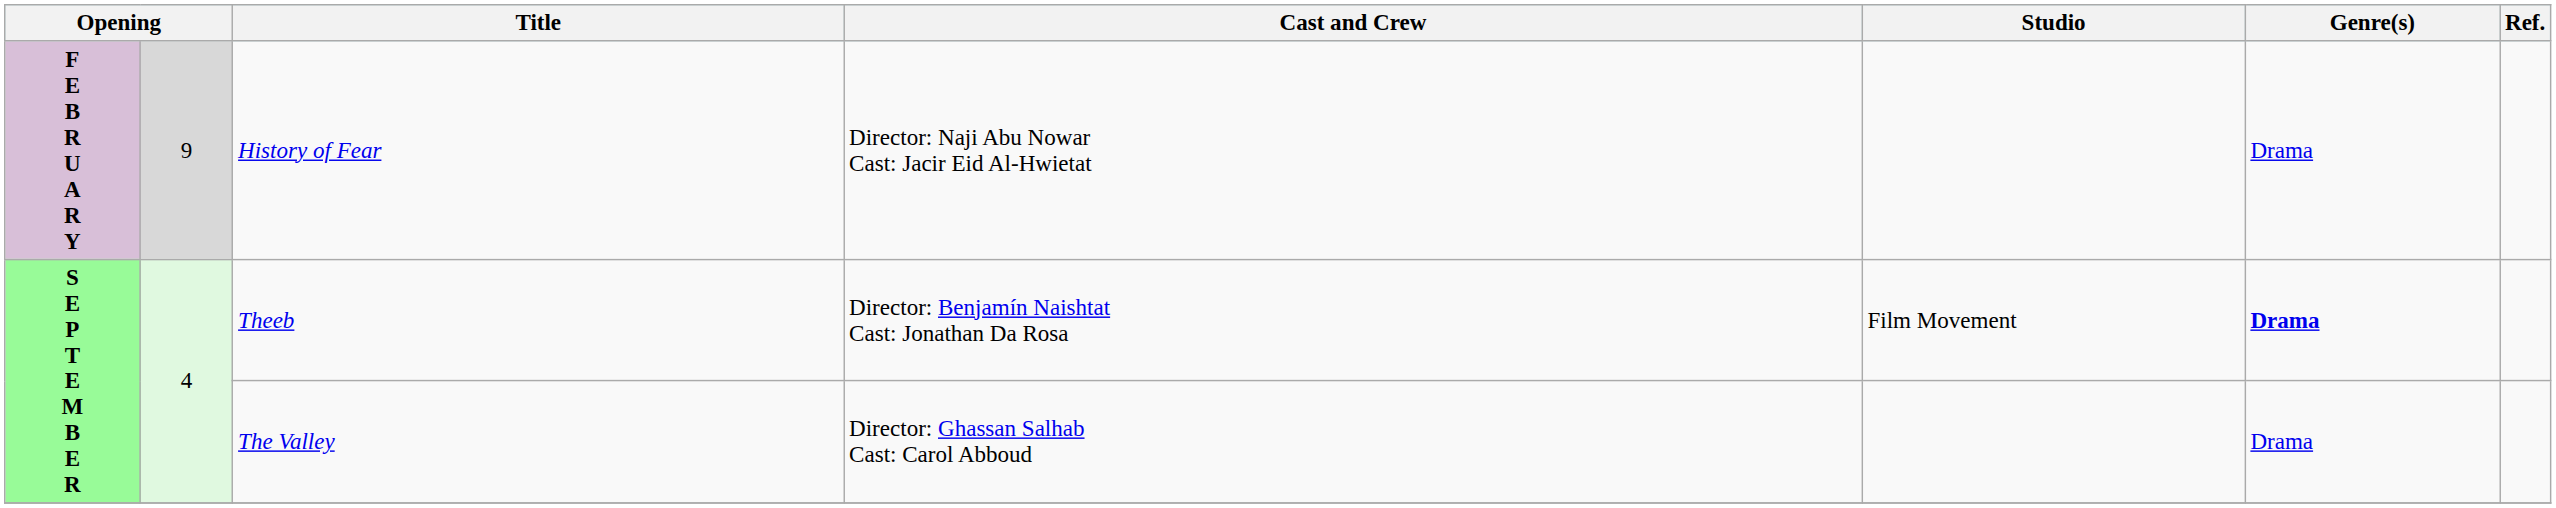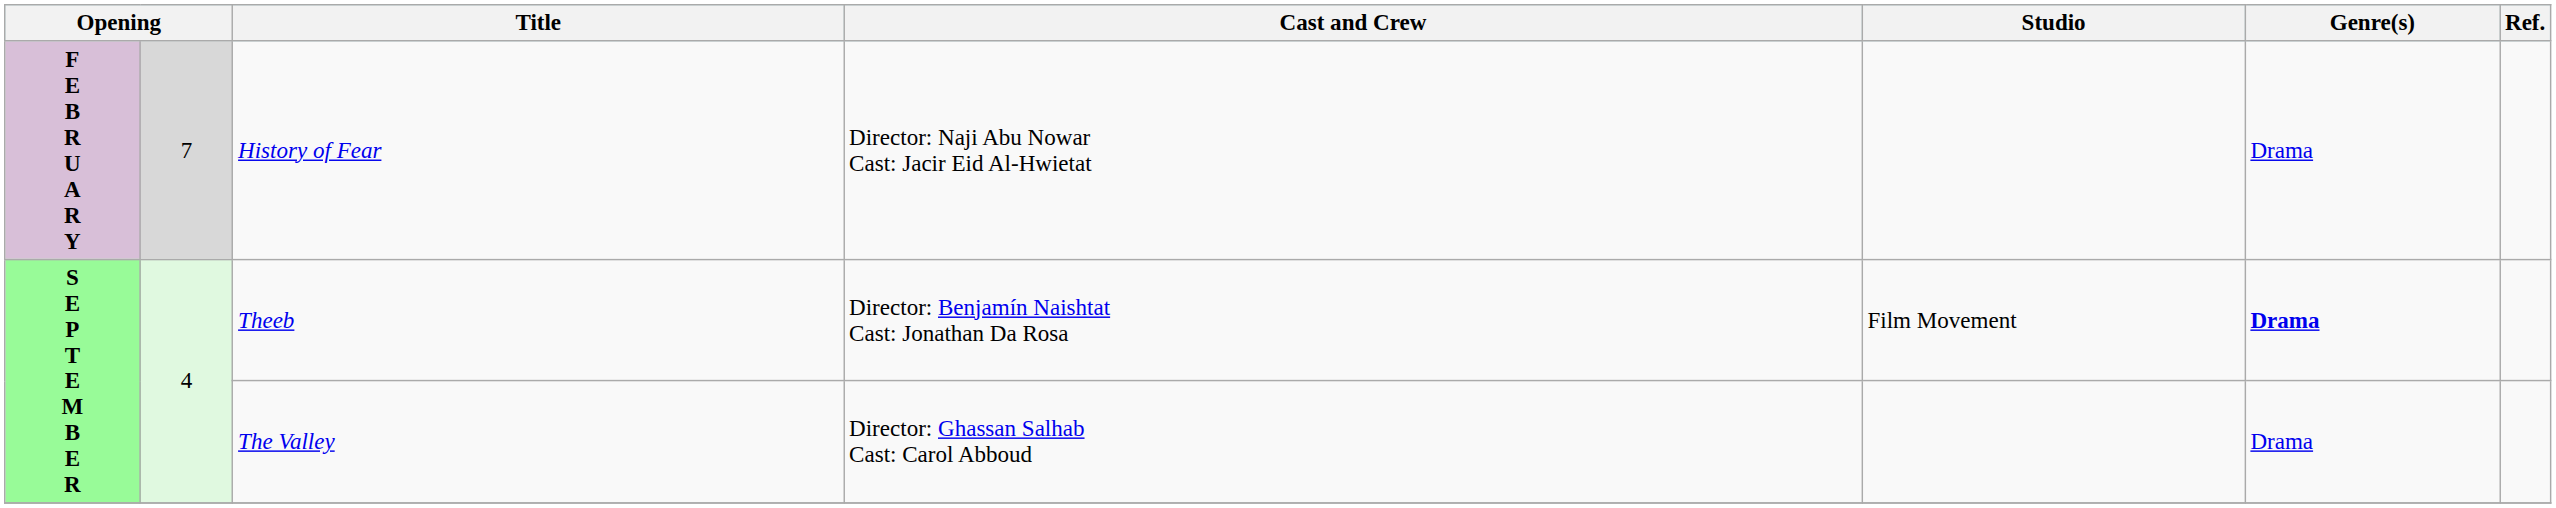(186, 150) 9 -> (186, 150) 7
